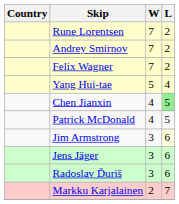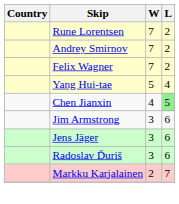- row: (94, 119)
(167, 137) lightyellow background -> (167, 119) no background
